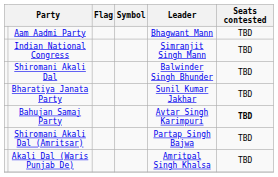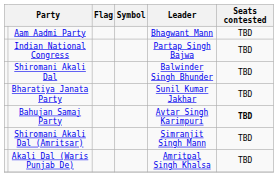(182, 50) Simranjit Singh Mann -> (182, 50) Partap Singh Bajwa
(182, 139) Partap Singh Bajwa -> (182, 139) Simranjit Singh Mann
